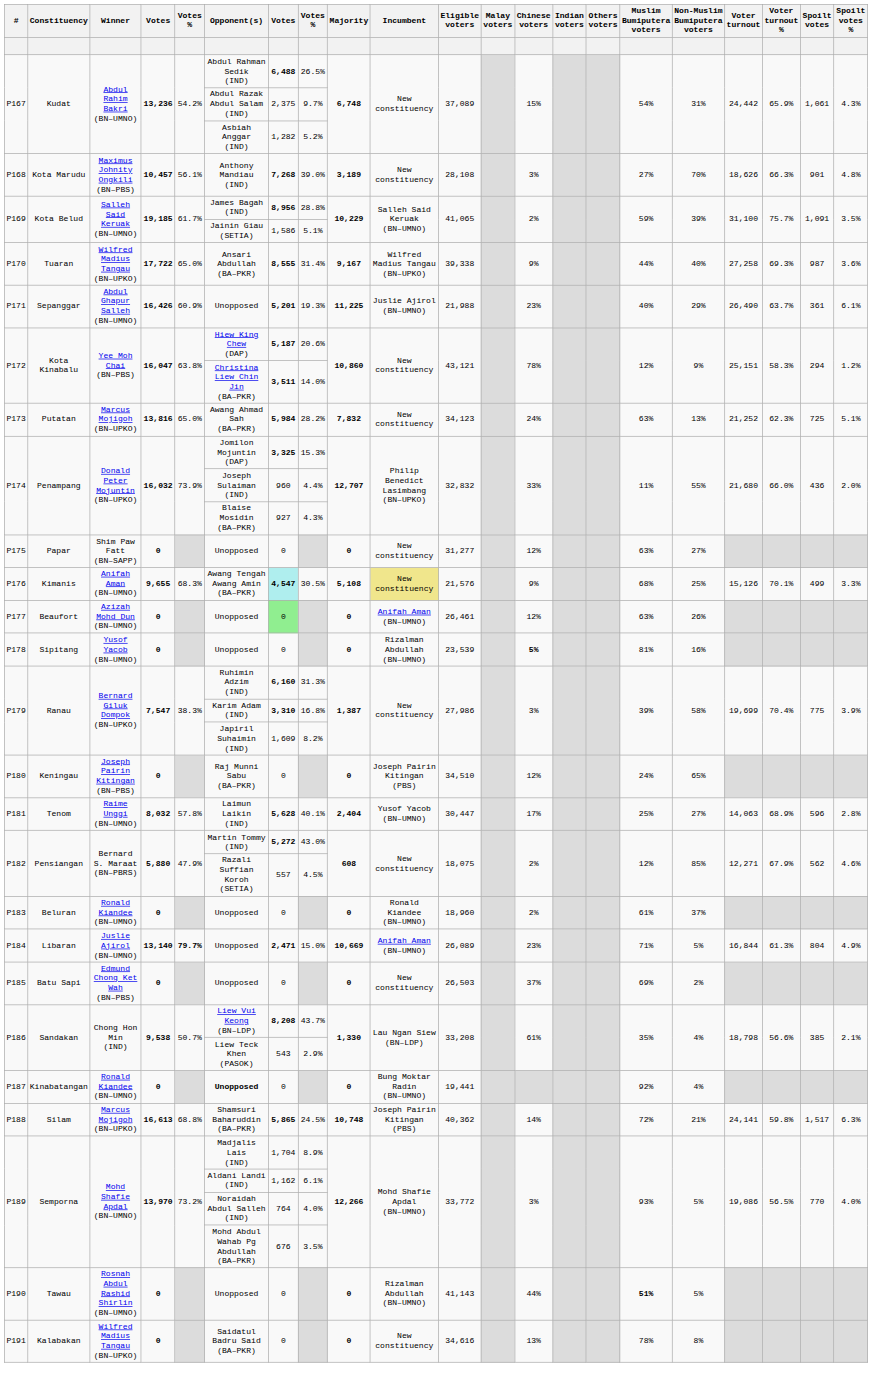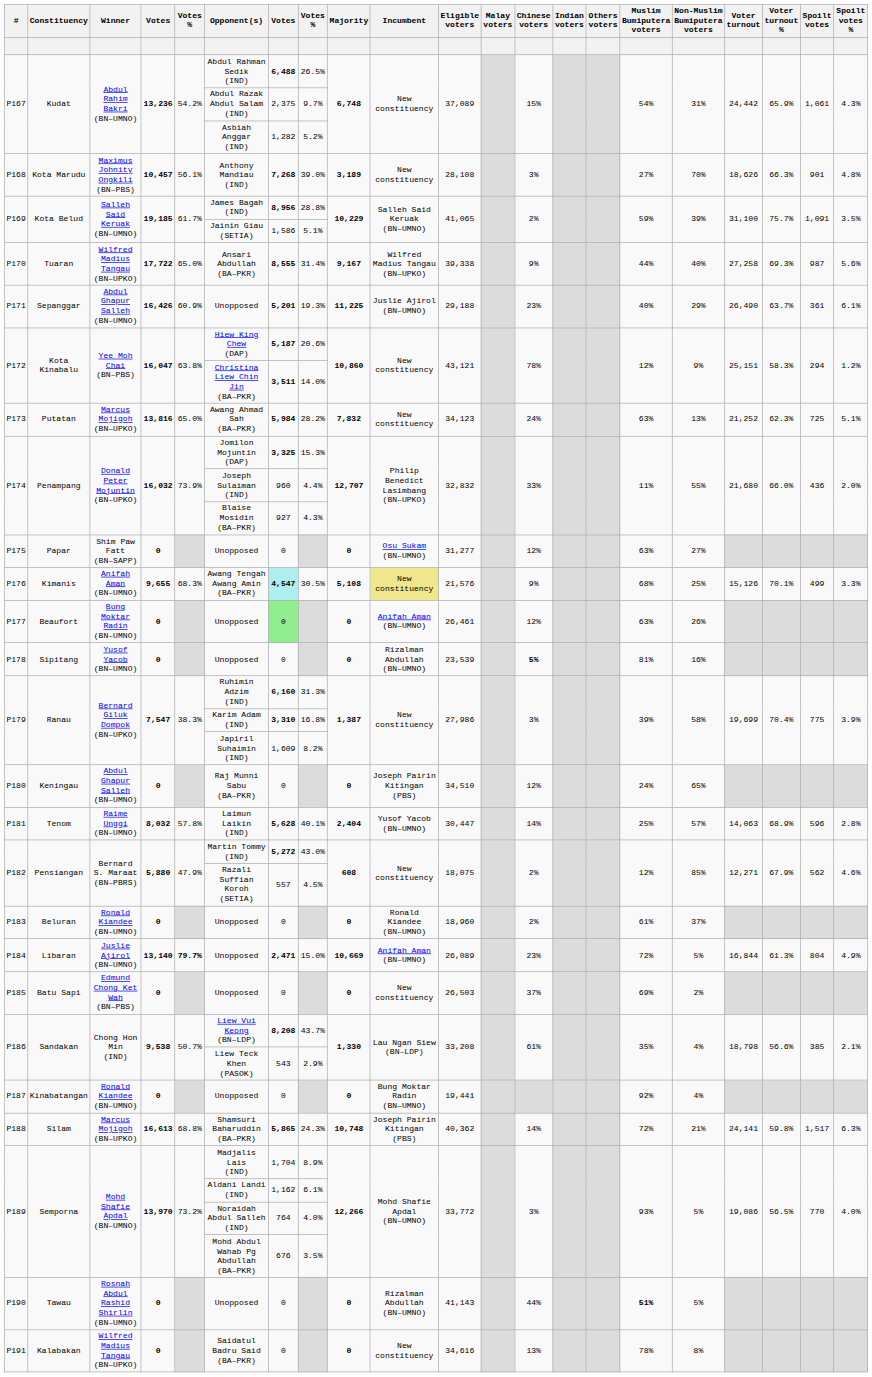(851, 264) 3.6% -> (851, 264) 5.6%
(460, 306) 21,988 -> (460, 306) 29,188
(404, 551) New constituency -> (404, 551) Osu Sukam (BN–UMNO)
(116, 617) Azizah Mohd Dun (BN–UMNO) -> (116, 621) Bung Moktar Radin (BN–UMNO)
(116, 776) Joseph Pairin Kitingan (BN–PBS) -> (116, 786) Abdul Ghapur Salleh (BN–UMNO)
(534, 814) 17% -> (534, 823) 14%
(698, 814) 27% -> (698, 823) 57%
(646, 945) 71% -> (646, 955) 72%
(237, 1087) bold -> (237, 1096) normal
(313, 1119) 24.5% -> (313, 1129) 24.3%
